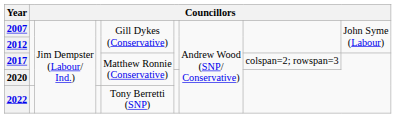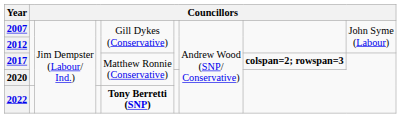(292, 61) normal -> (295, 61) bold
(137, 99) normal -> (137, 99) bold
